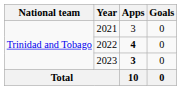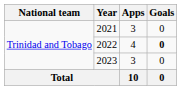(133, 45) bold -> (133, 45) normal
(162, 45) normal -> (162, 45) bold
(133, 61) bold -> (133, 61) normal
